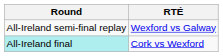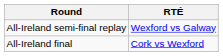(39, 43) paleturquoise background -> (39, 43) no background
